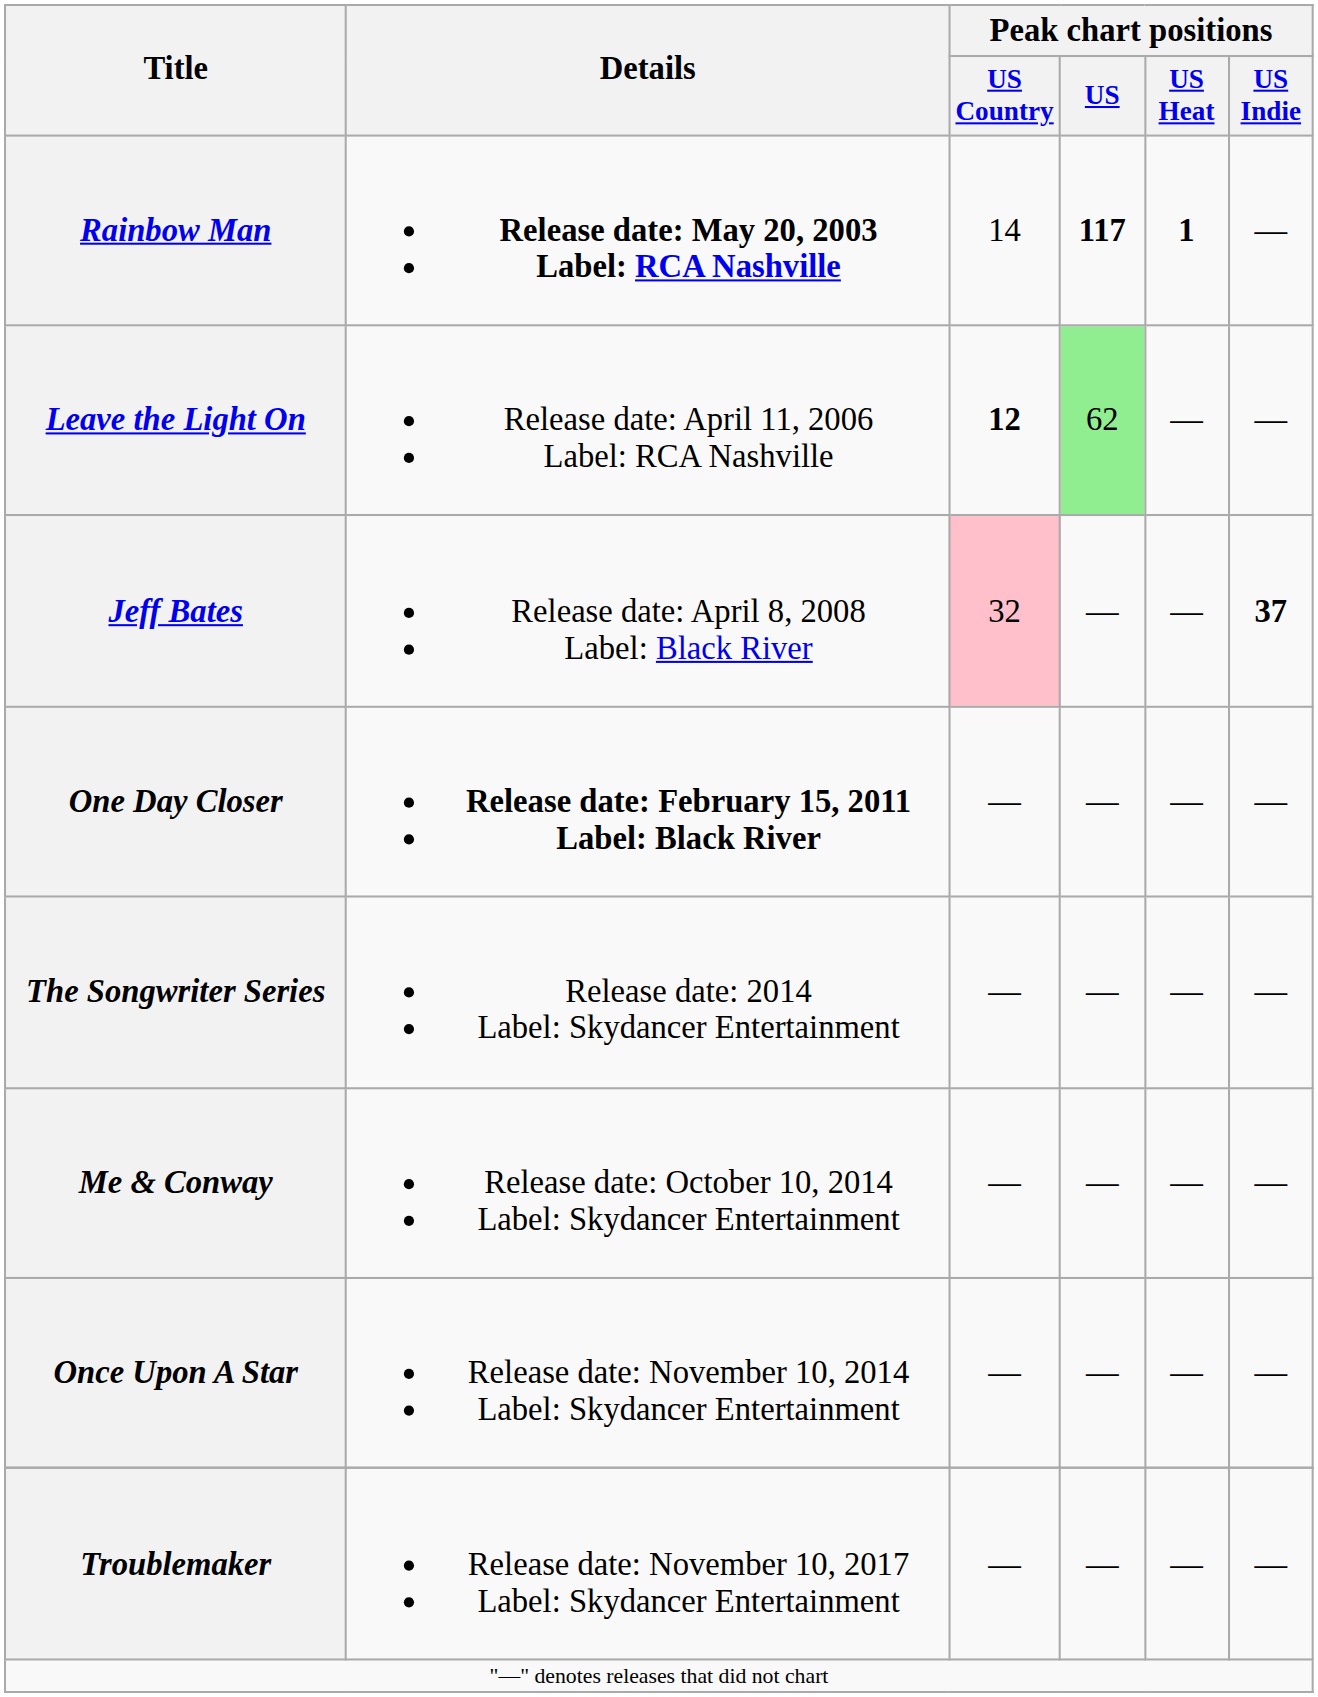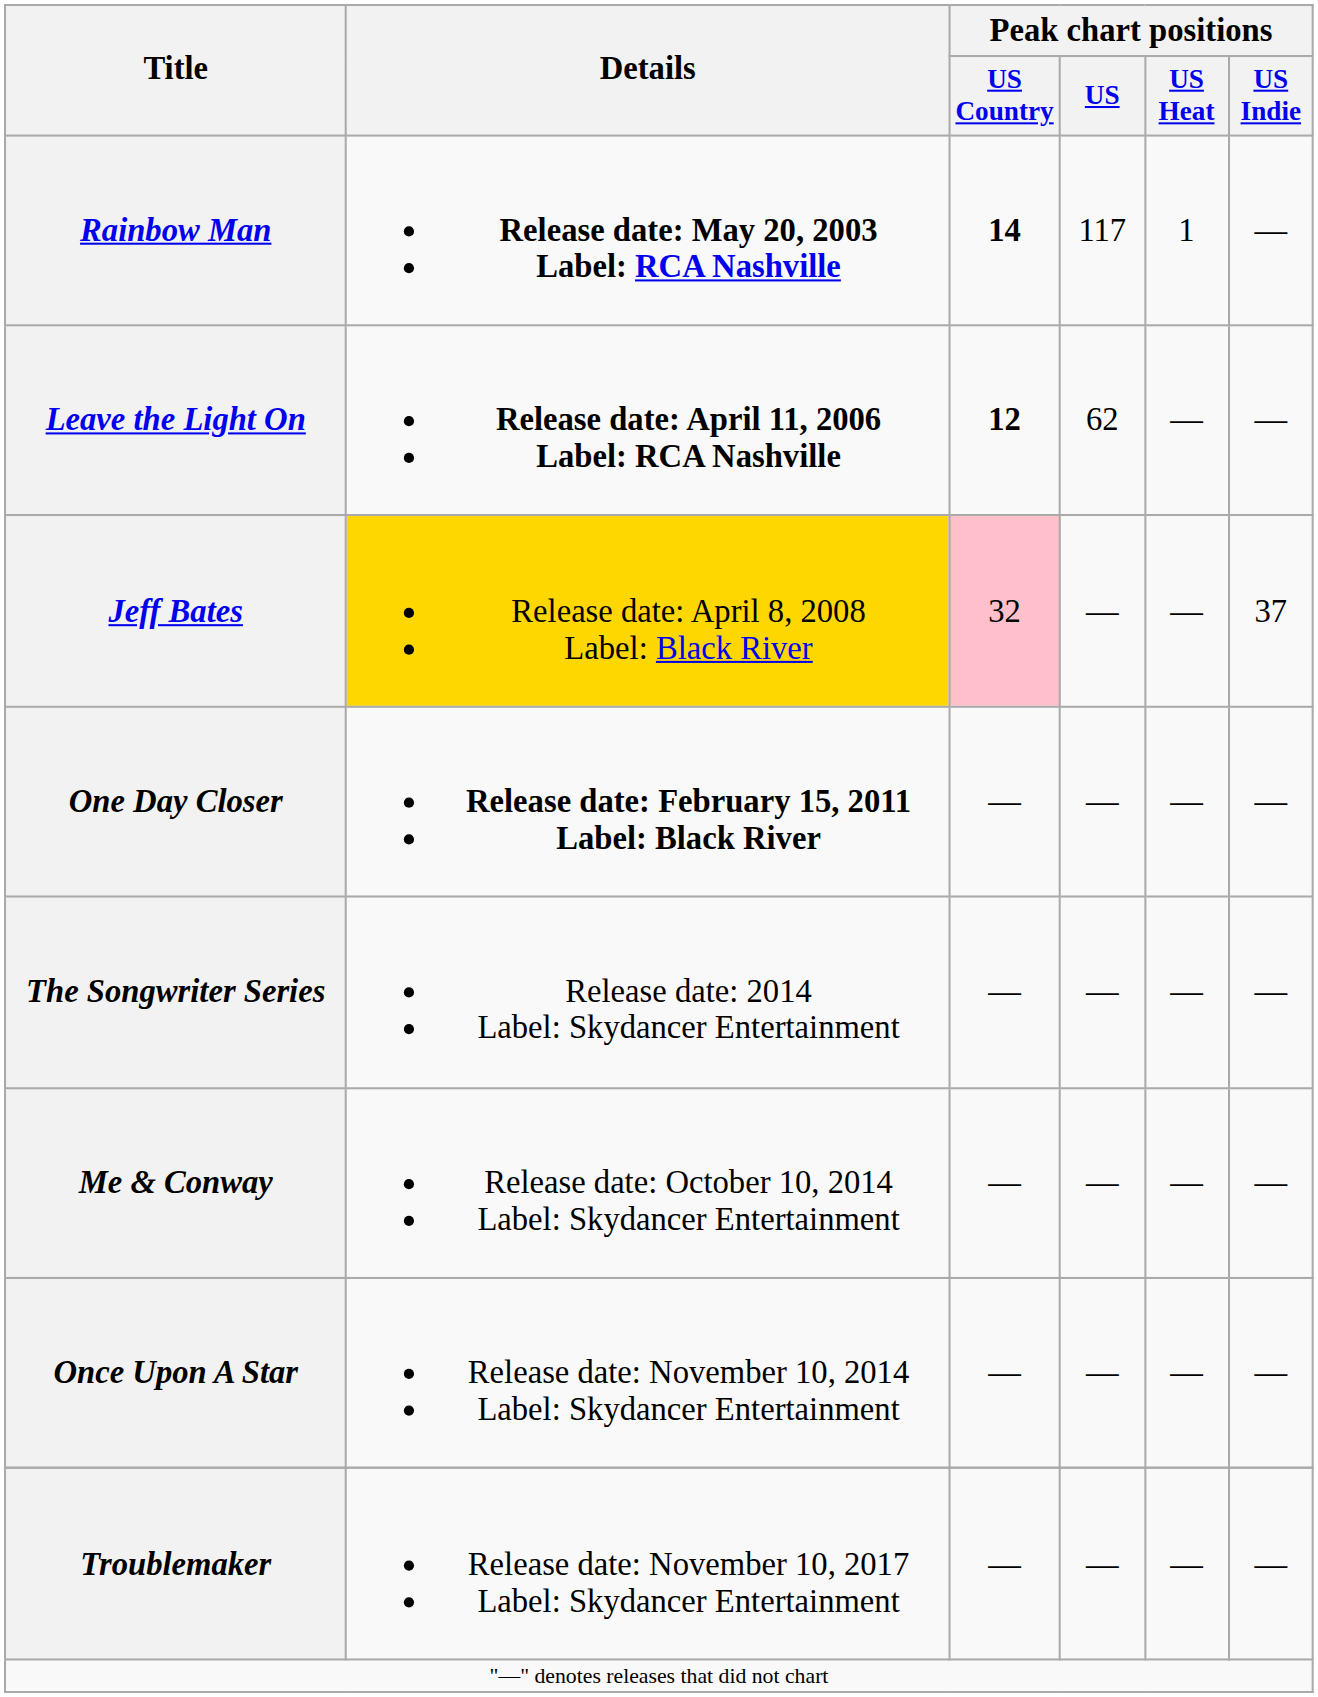(1005, 229) normal -> (1005, 229) bold
(1102, 229) bold -> (1102, 229) normal
(1187, 229) bold -> (1187, 229) normal
(648, 439) normal -> (648, 439) bold
(1102, 420) lightgreen background -> (1102, 420) no background
(648, 630) no background -> (648, 630) gold background
(1271, 610) bold -> (1271, 610) normal
